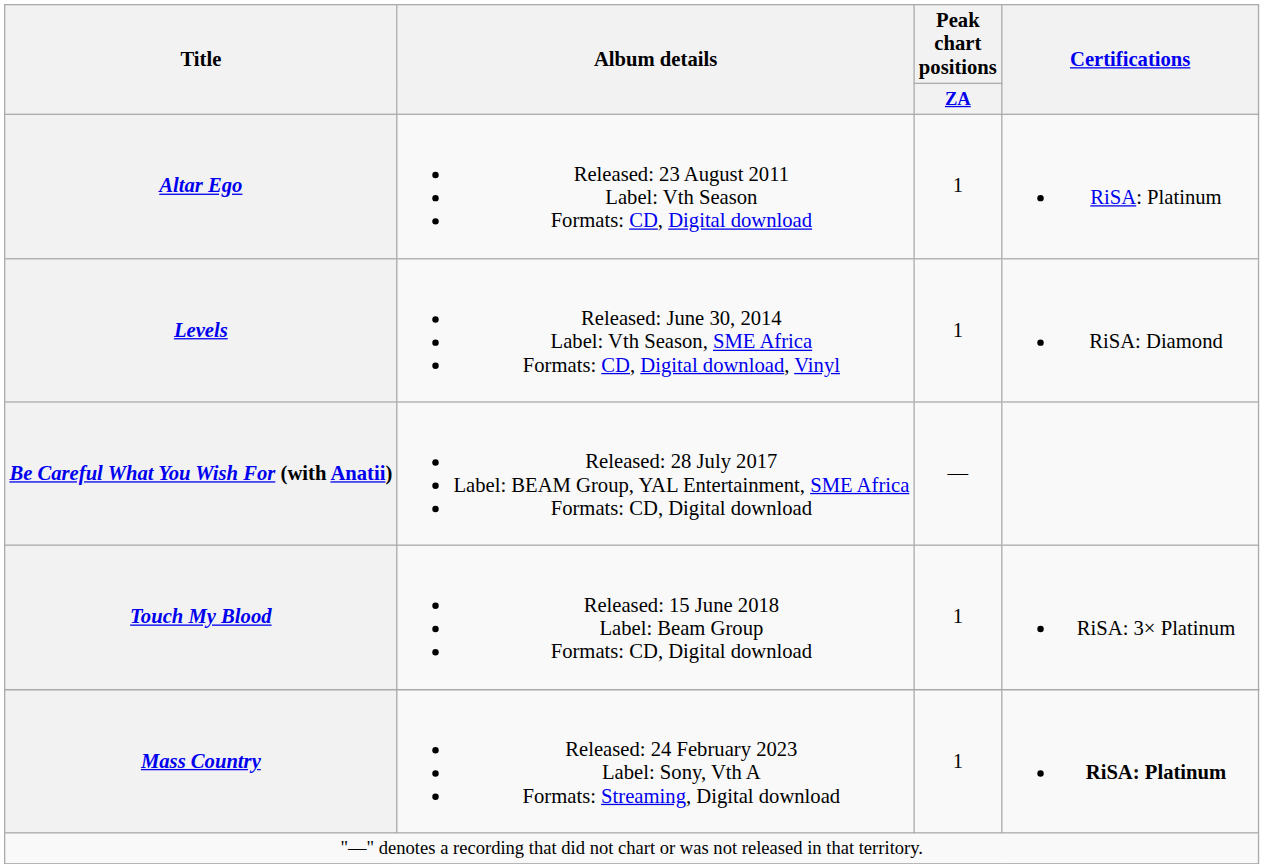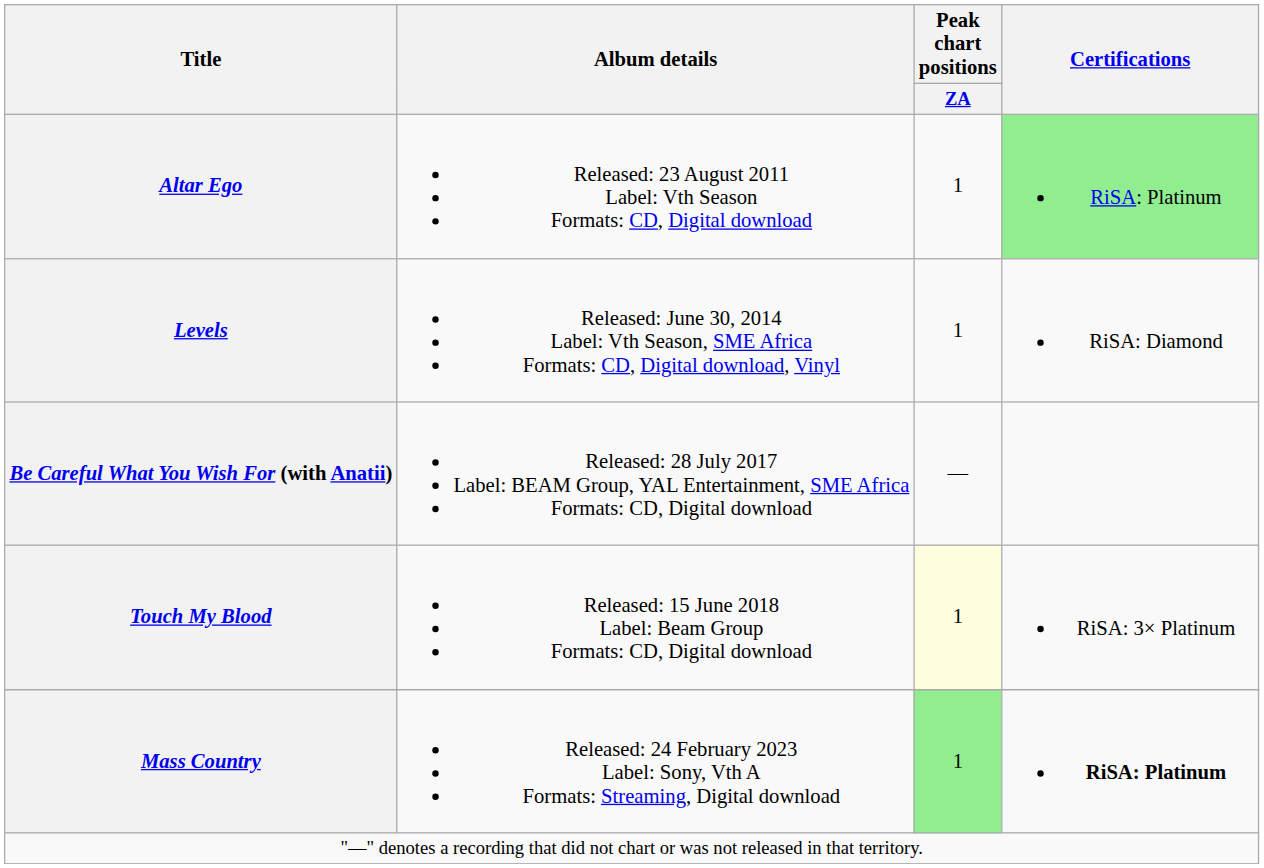(1130, 198) no background -> (1130, 198) lightgreen background
(958, 617) no background -> (958, 617) lightyellow background
(958, 760) no background -> (958, 760) lightgreen background
